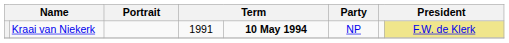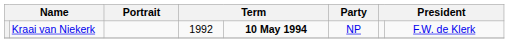(201, 29) 1991 -> (201, 29) 1992
(444, 29) khaki background -> (444, 29) no background
